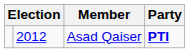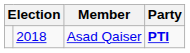(31, 36) 2012 -> (31, 36) 2018
